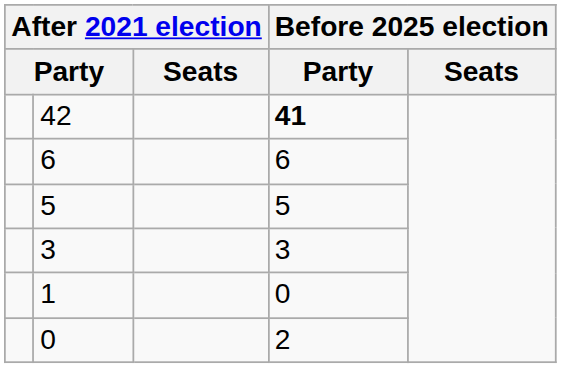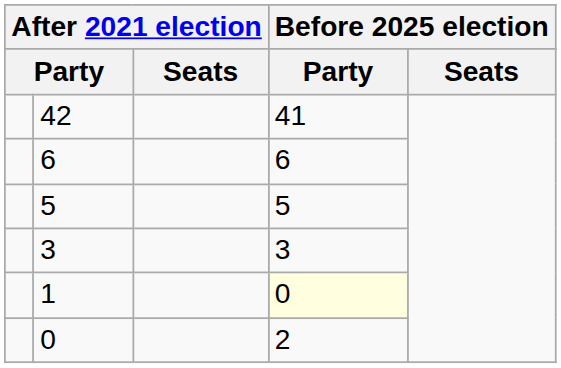(290, 116) bold -> (290, 116) normal
(283, 294) no background -> (283, 294) lightyellow background
